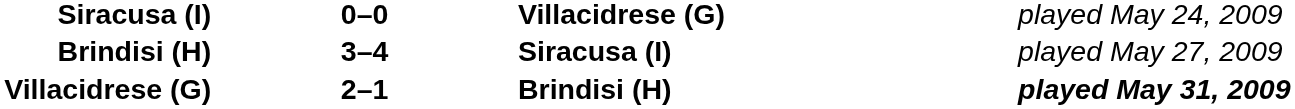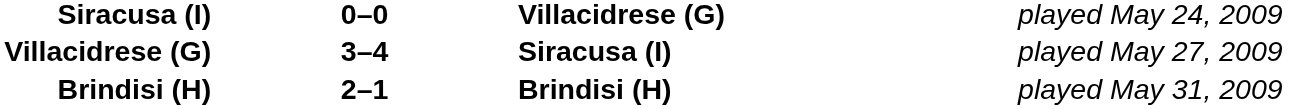(134, 51) Brindisi (H) -> (108, 51) Villacidrese (G)
(108, 89) Villacidrese (G) -> (134, 89) Brindisi (H)
(1154, 89) bold -> (1150, 89) normal
